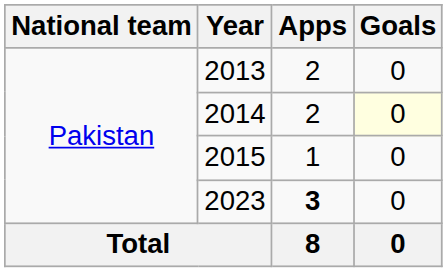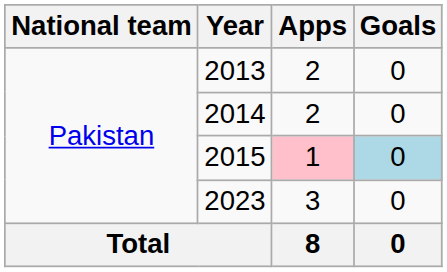(398, 113) lightyellow background -> (398, 113) no background
(313, 157) no background -> (313, 157) pink background
(398, 157) no background -> (398, 157) lightblue background
(313, 200) bold -> (313, 200) normal
